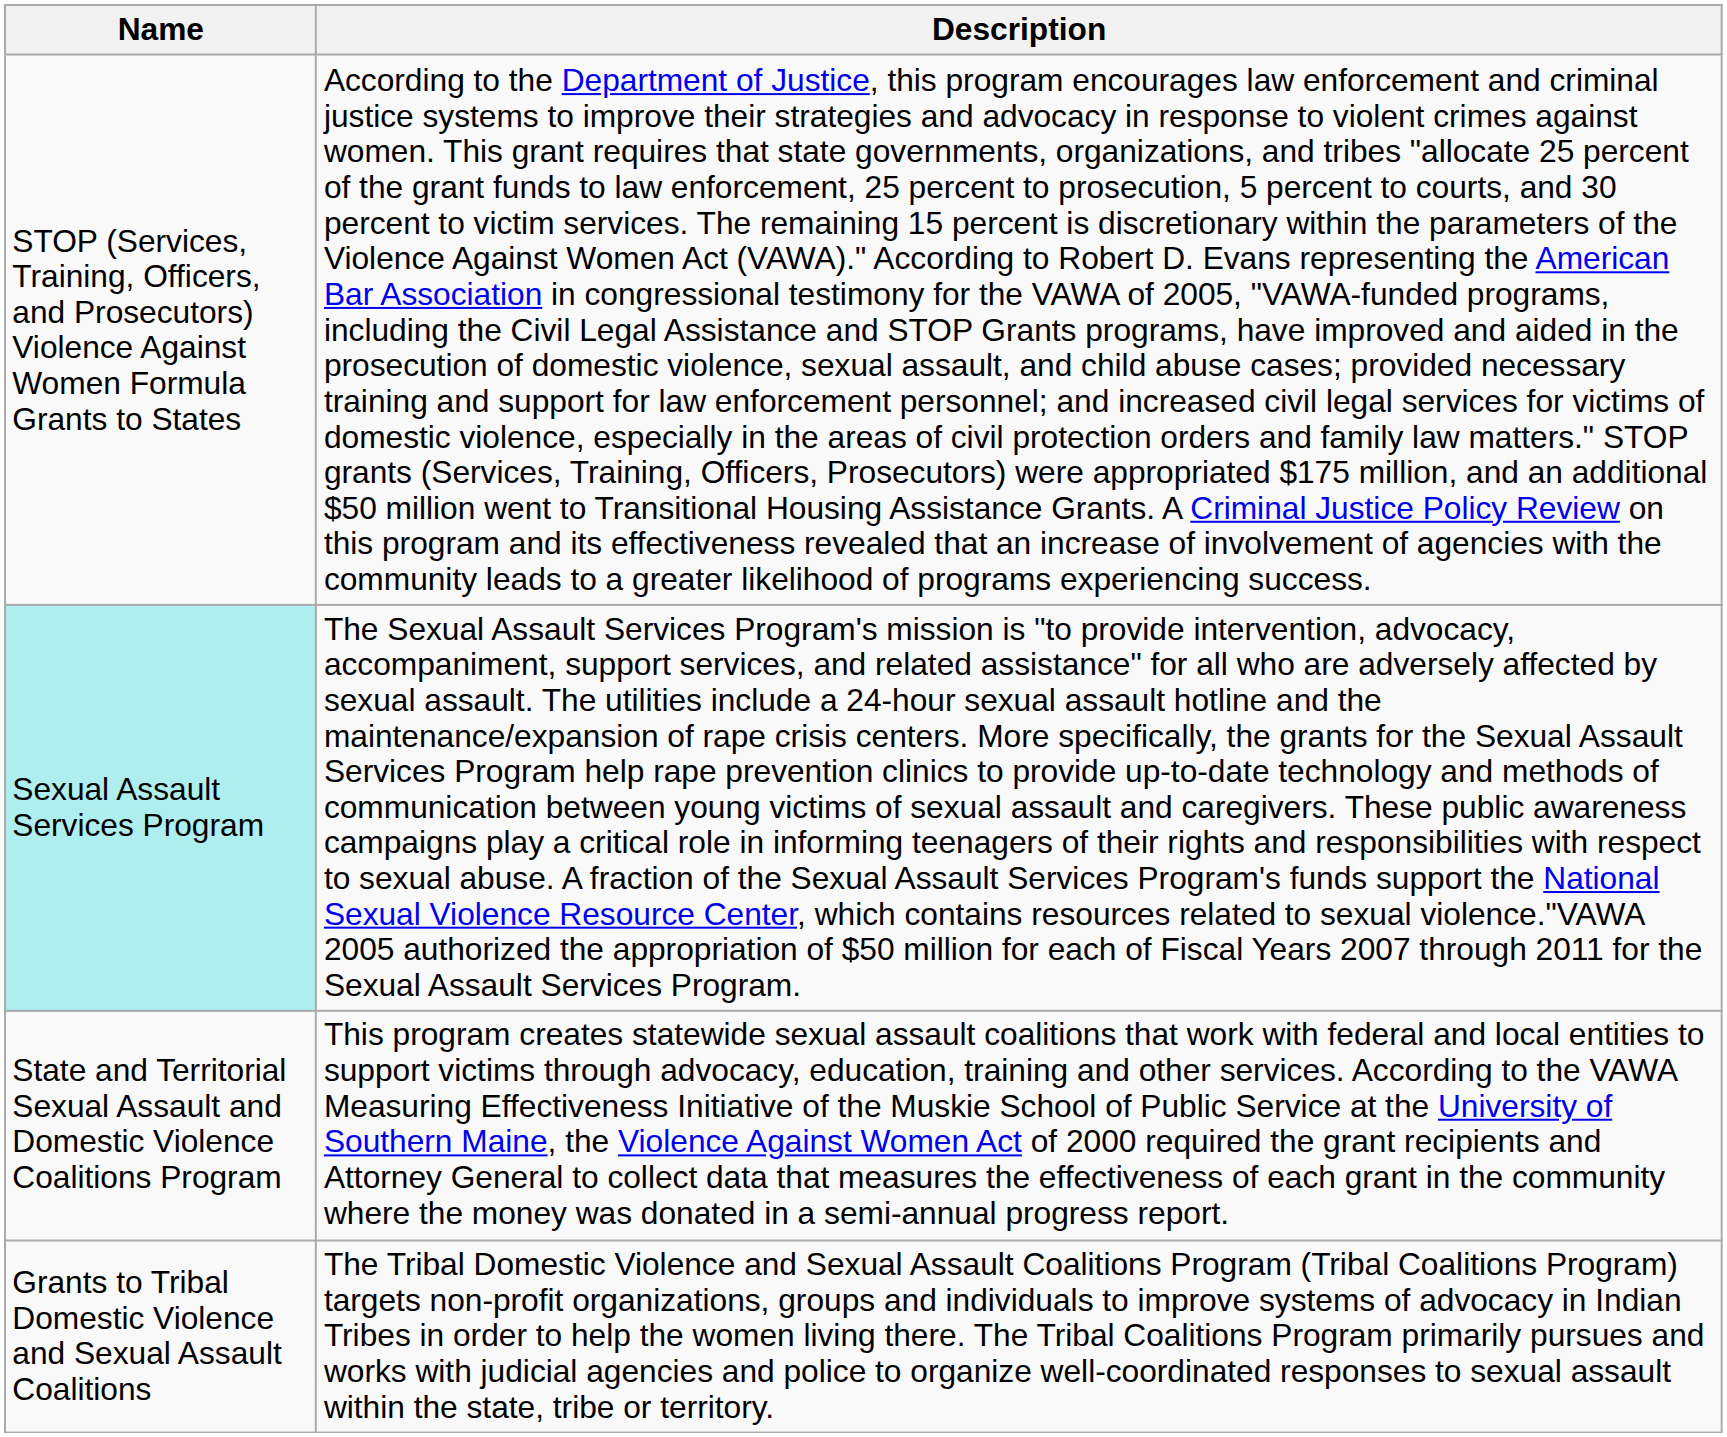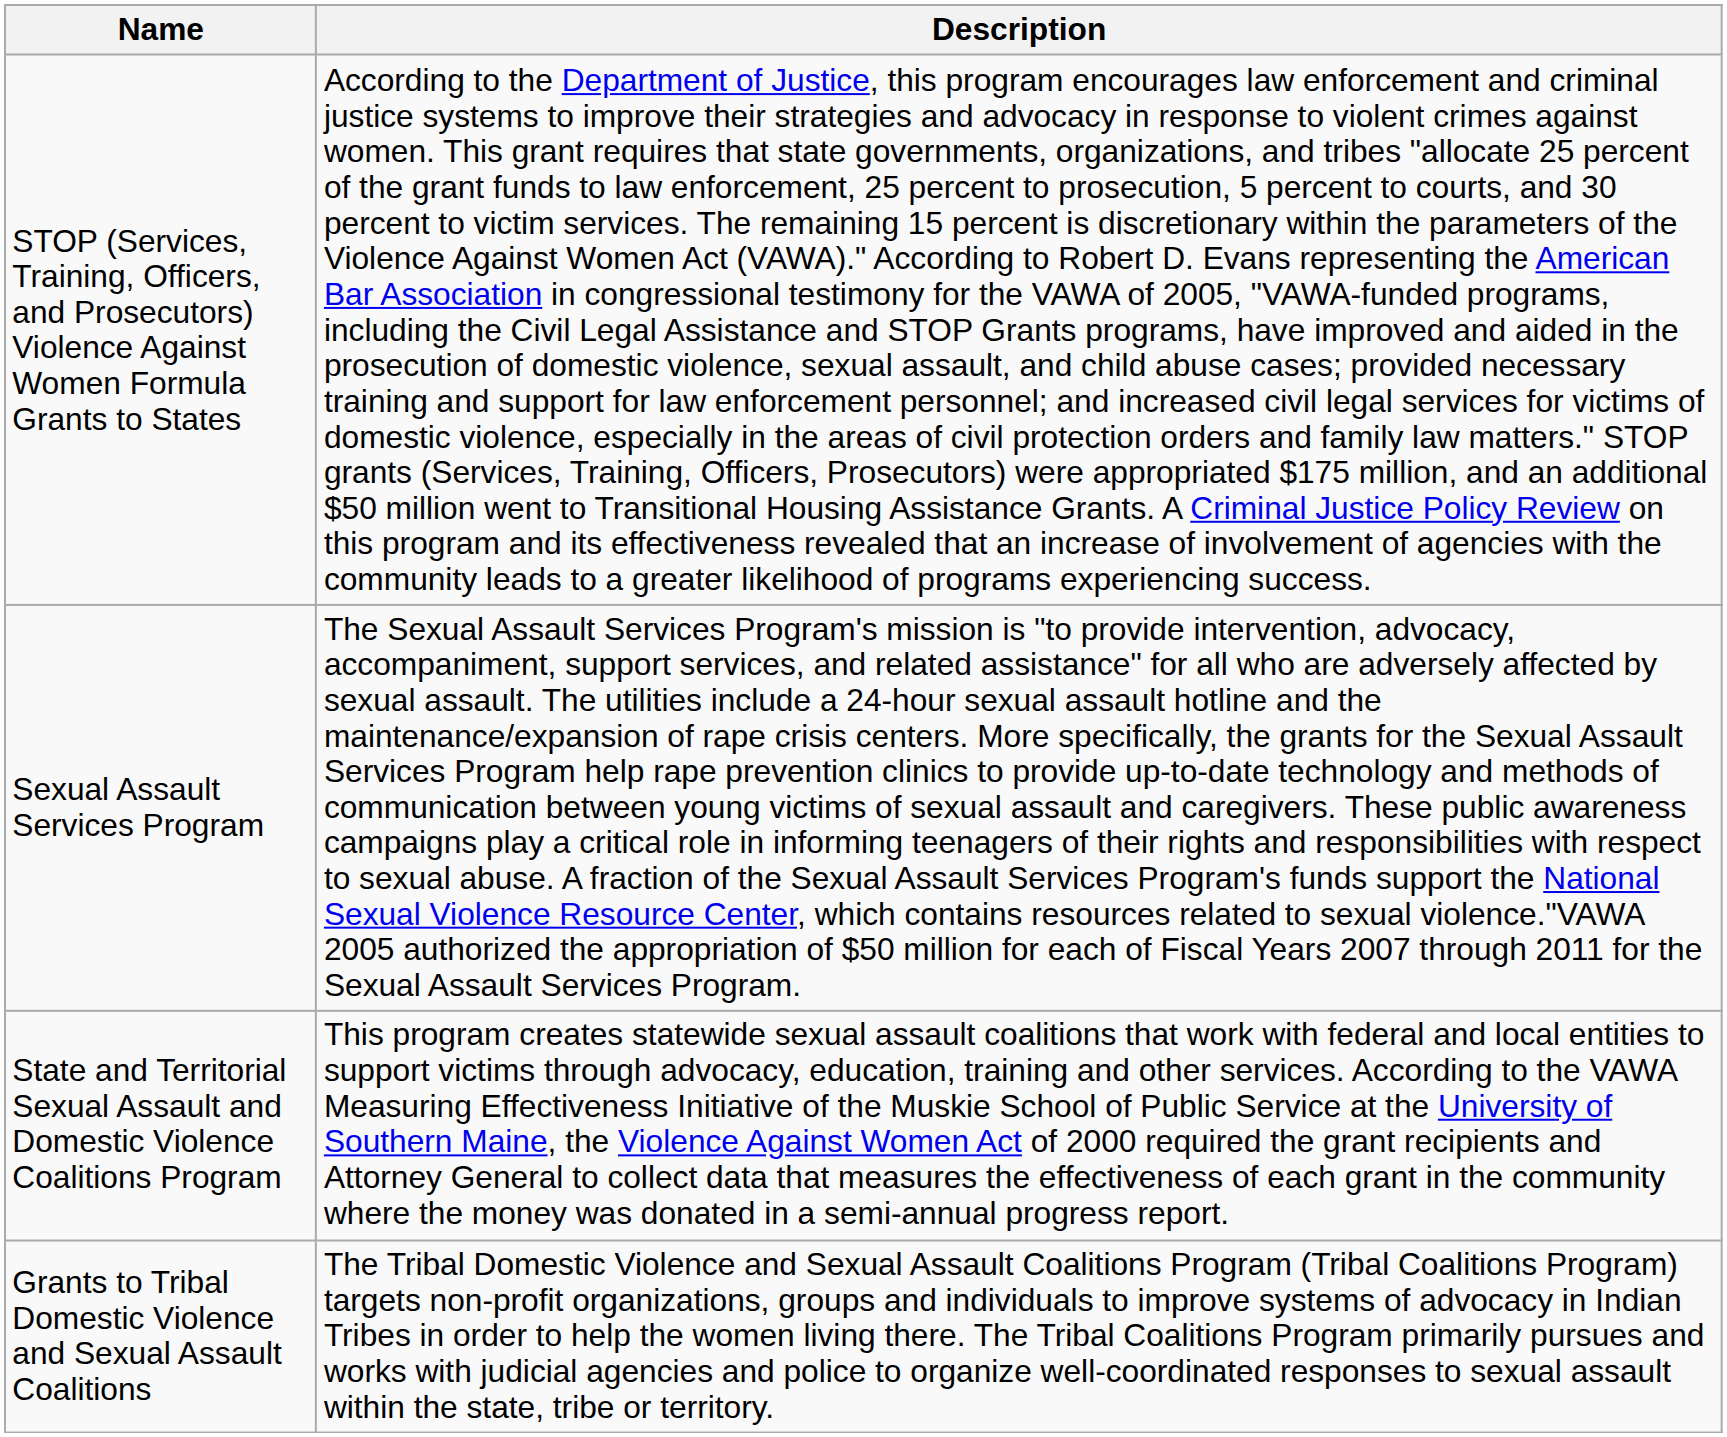(138, 807) paleturquoise background -> (138, 807) no background
